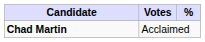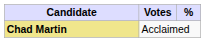(37, 29) no background -> (37, 29) khaki background
